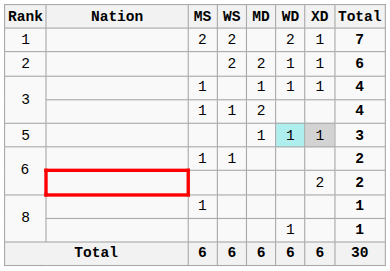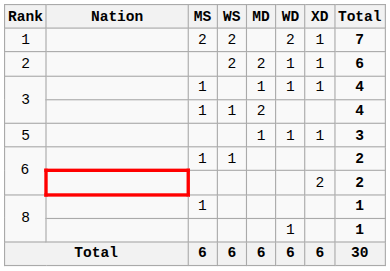(290, 135) paleturquoise background -> (290, 135) no background
(320, 135) lightgrey background -> (320, 135) no background
